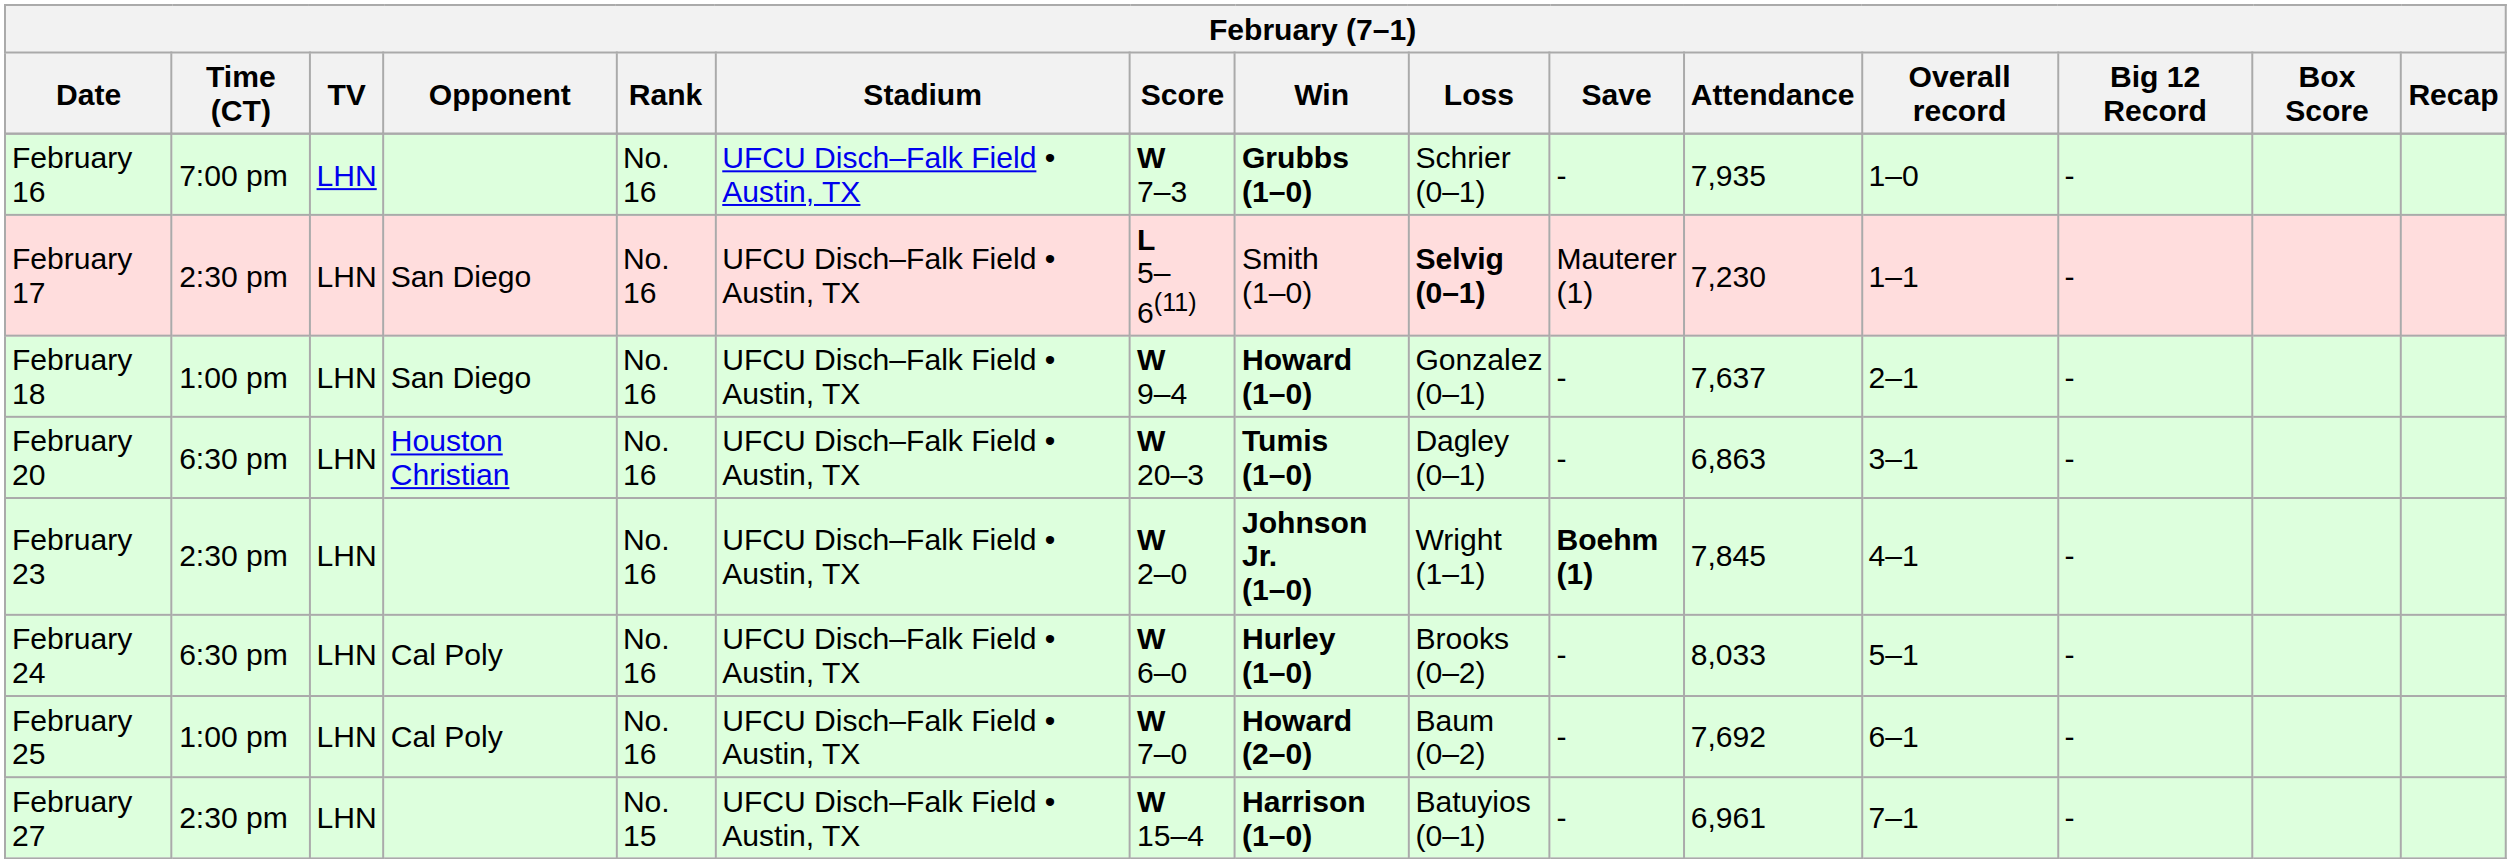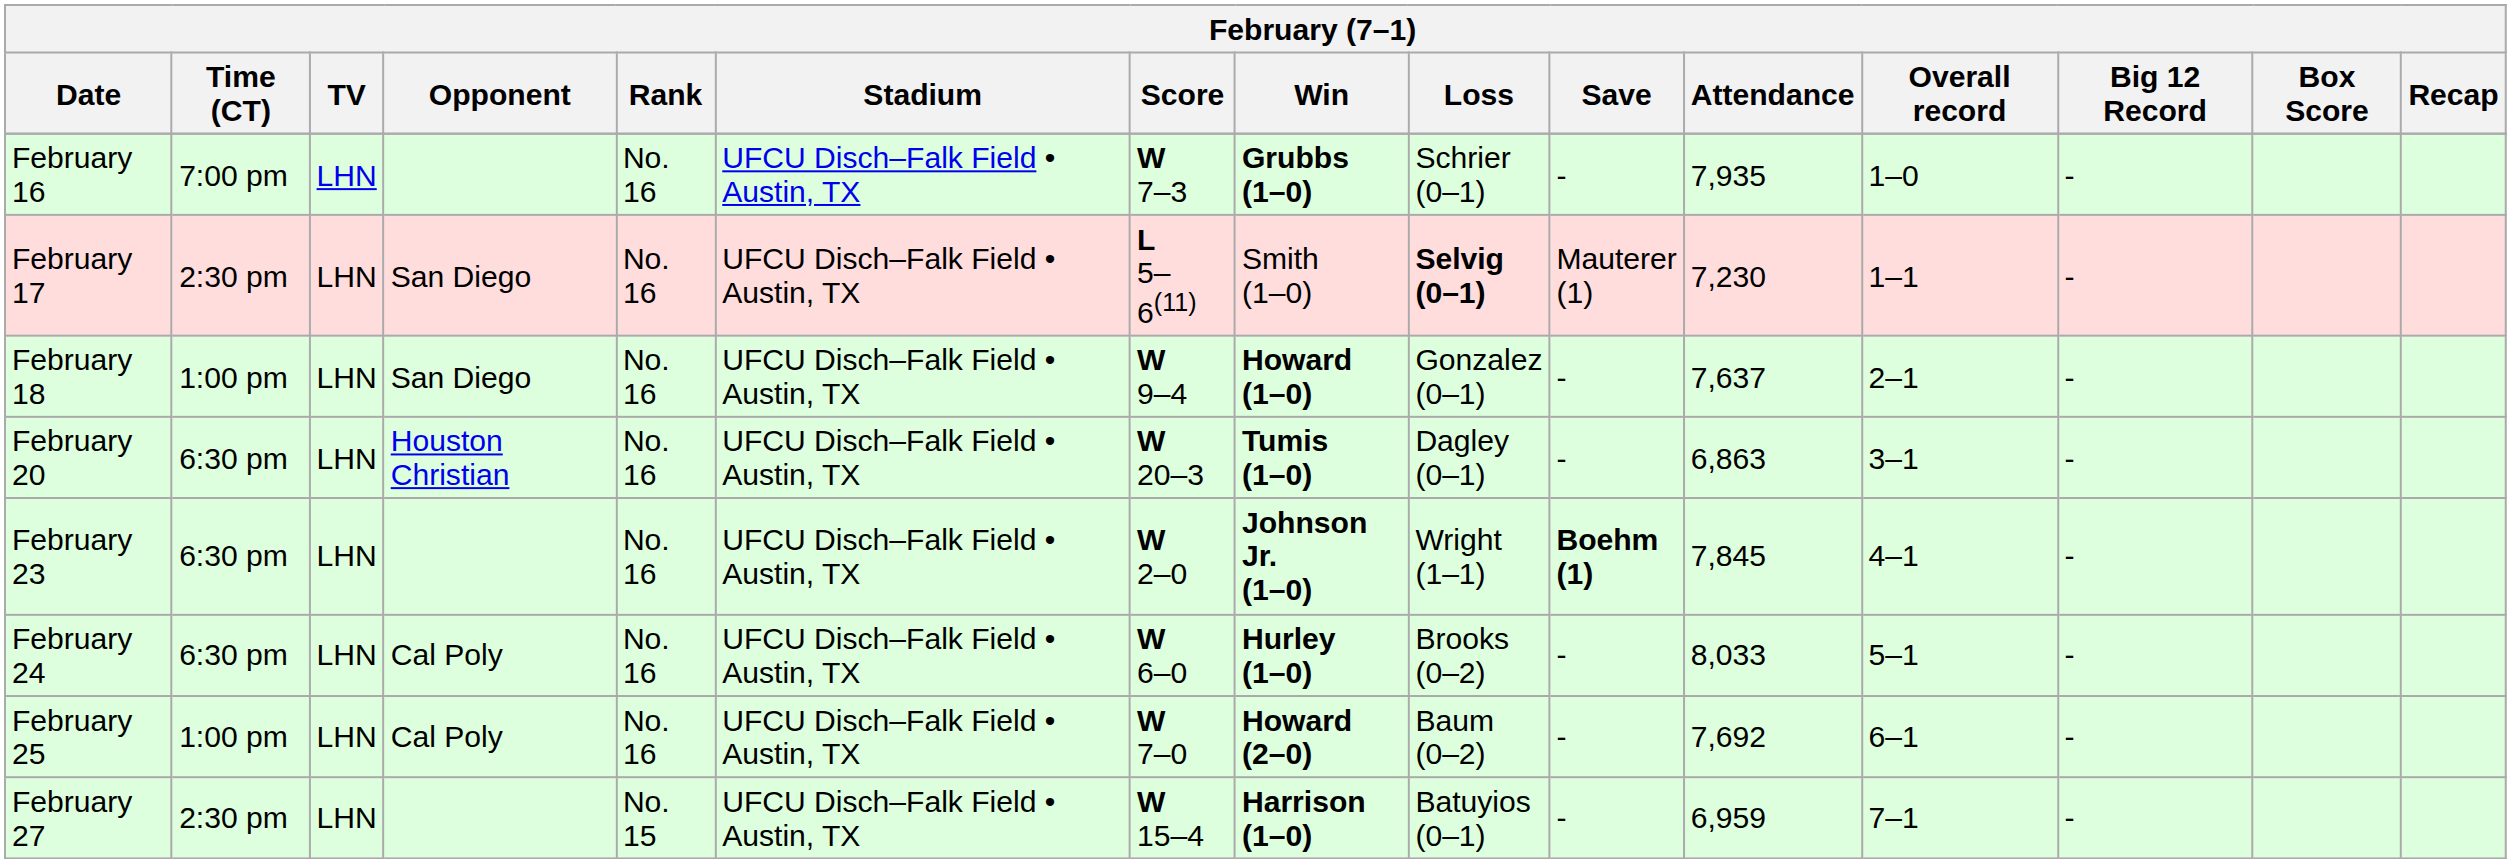(233, 556) 2:30 pm -> (233, 556) 6:30 pm
(1728, 817) 6,961 -> (1728, 817) 6,959
